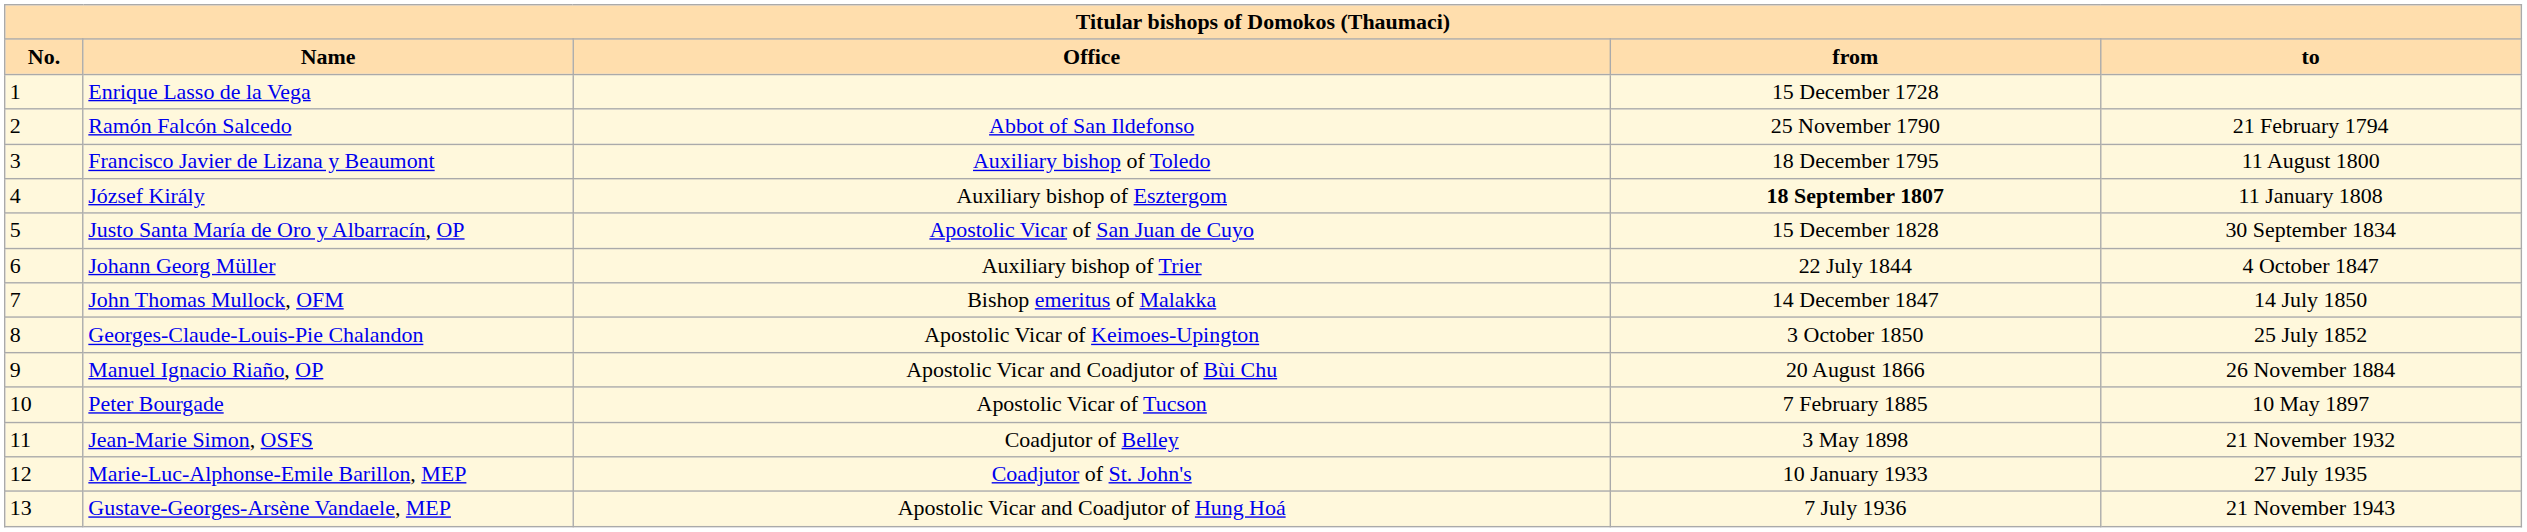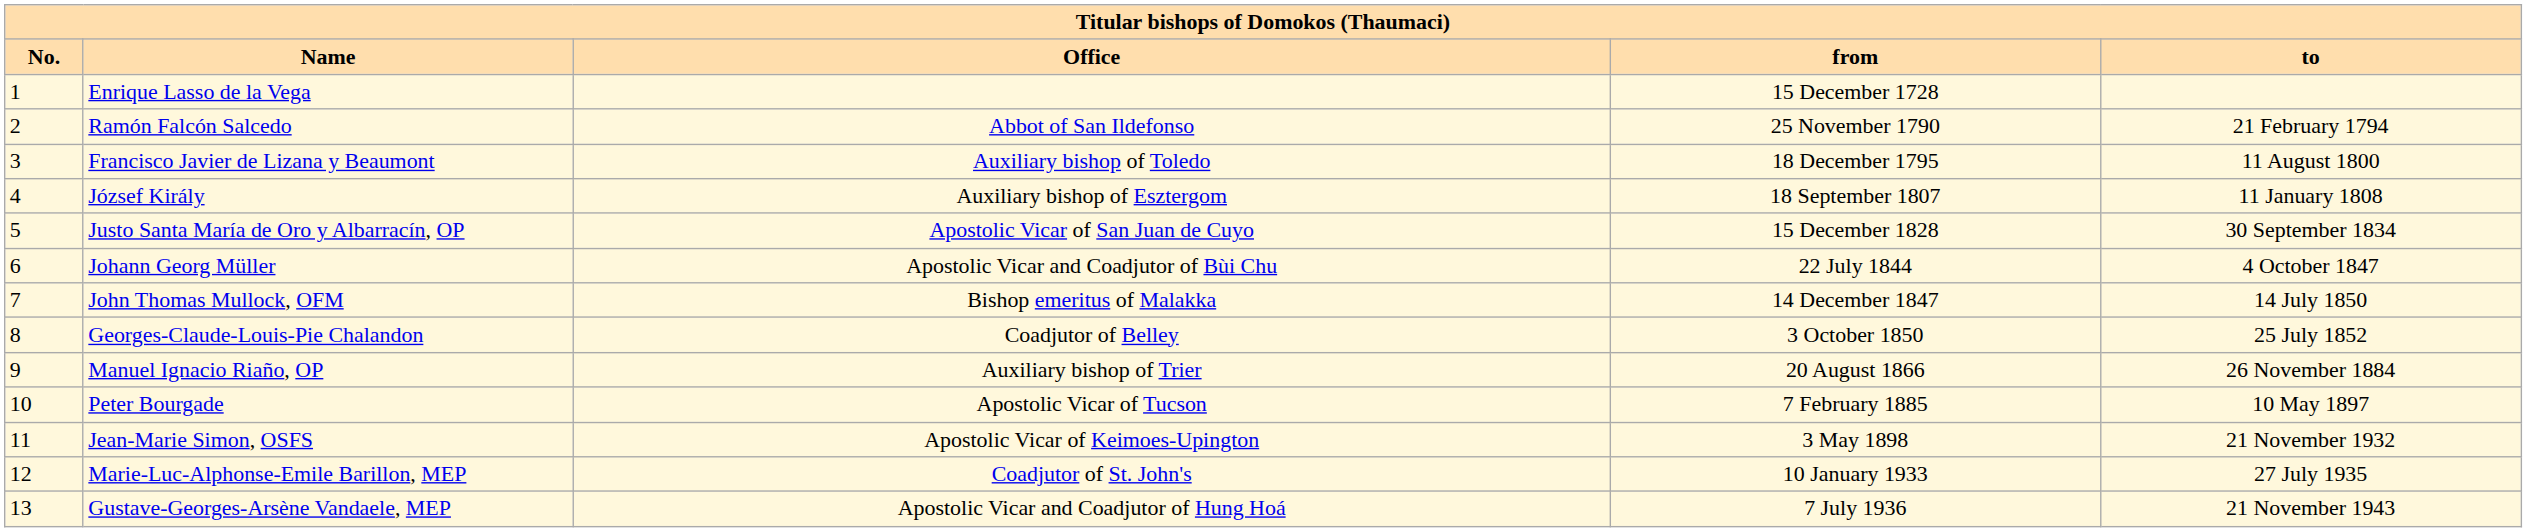(1855, 195) bold -> (1855, 195) normal
(1092, 265) Auxiliary bishop of Trier -> (1092, 265) Apostolic Vicar and Coadjutor of Bùi Chu
(1092, 334) Apostolic Vicar of Keimoes-Upington -> (1092, 334) Coadjutor of Belley
(1092, 369) Apostolic Vicar and Coadjutor of Bùi Chu -> (1092, 369) Auxiliary bishop of Trier
(1092, 439) Coadjutor of Belley -> (1092, 439) Apostolic Vicar of Keimoes-Upington
